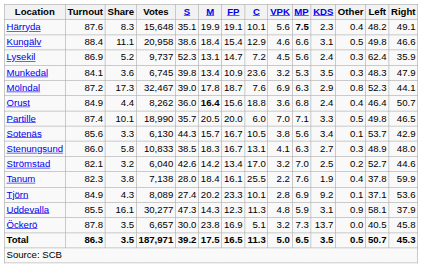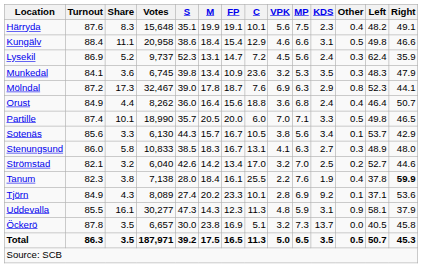(302, 27) bold -> (302, 27) normal
(210, 103) bold -> (210, 103) normal
(406, 179) normal -> (406, 179) bold
